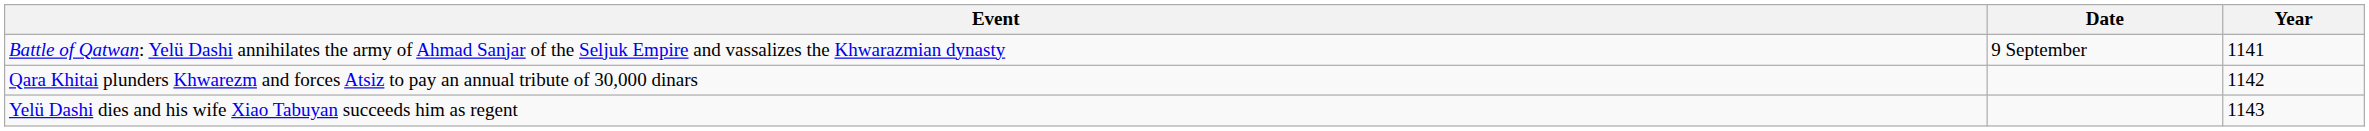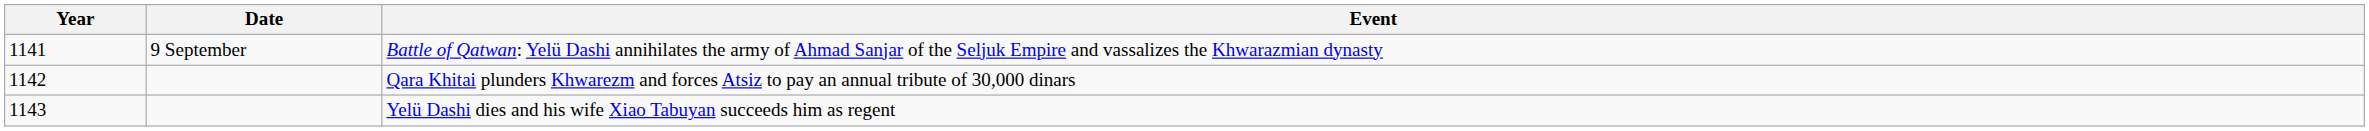columns swapped: (2294, 19) <-> (996, 19)
